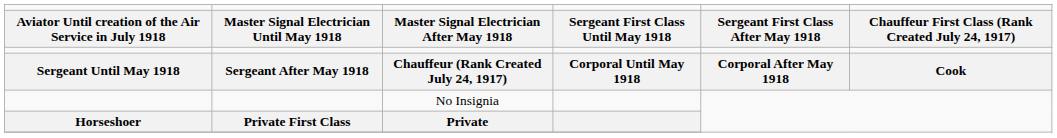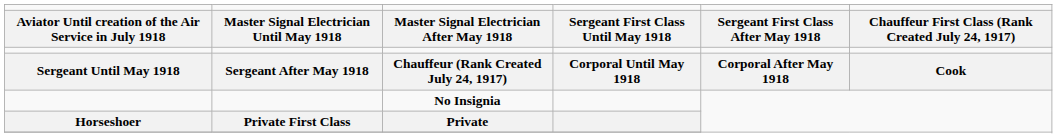(467, 100) normal -> (467, 100) bold
